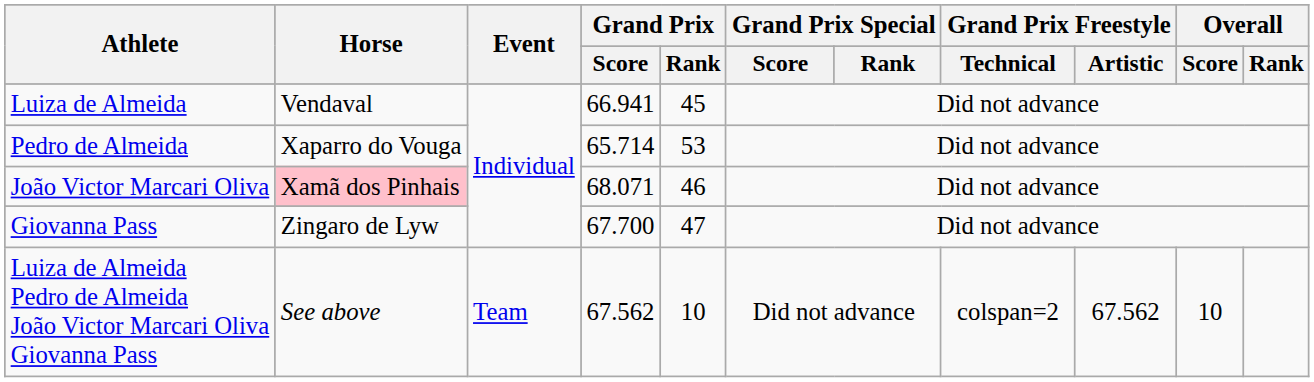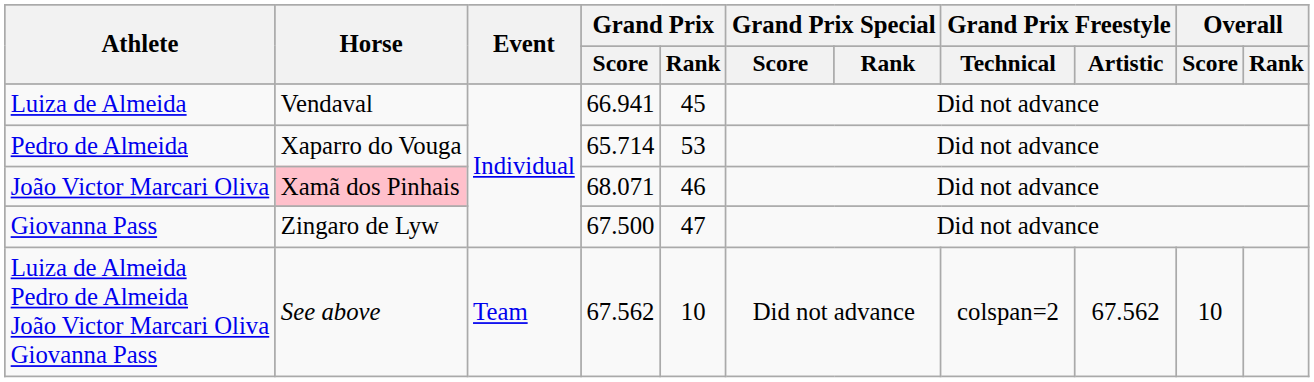(620, 227) 67.700 -> (620, 227) 67.500
